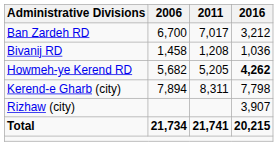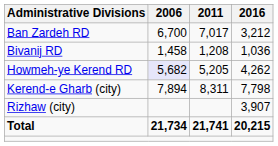(172, 70) no background -> (172, 70) lavender background
(255, 70) bold -> (255, 70) normal
